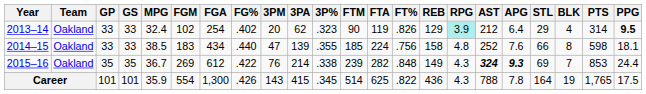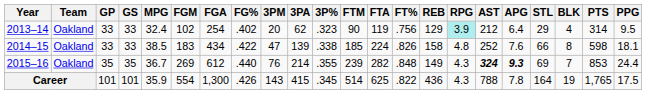(406, 30) .826 -> (406, 30) .756
(628, 30) bold -> (628, 30) normal
(246, 47) .440 -> (246, 47) .422
(327, 47) .355 -> (327, 47) .338
(406, 47) .756 -> (406, 47) .826
(246, 64) .422 -> (246, 64) .440
(327, 64) .338 -> (327, 64) .355
